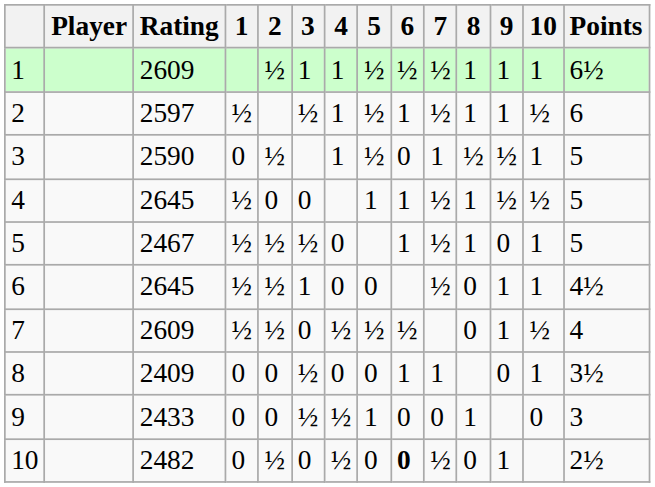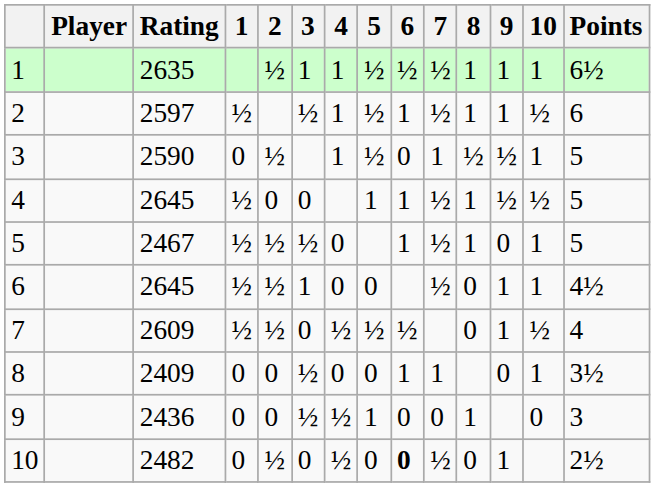(167, 69) 2609 -> (167, 69) 2635
(167, 416) 2433 -> (167, 416) 2436
